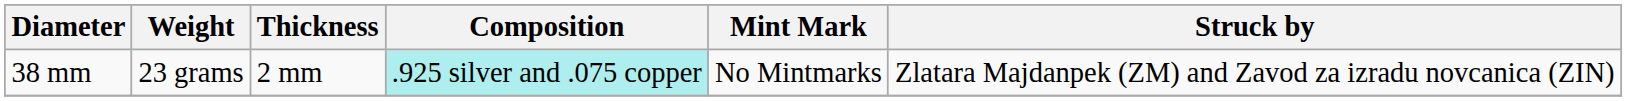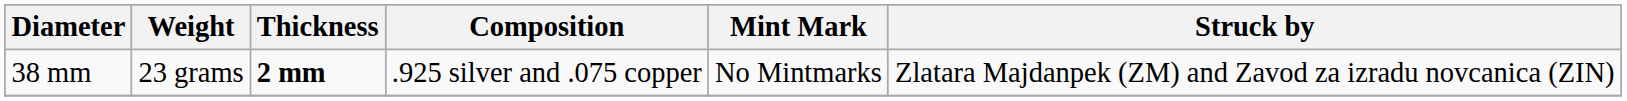(290, 72) normal -> (291, 72) bold
(547, 72) paleturquoise background -> (547, 72) no background
